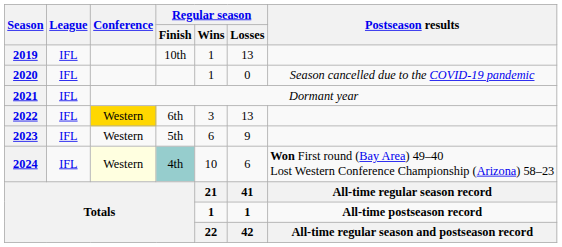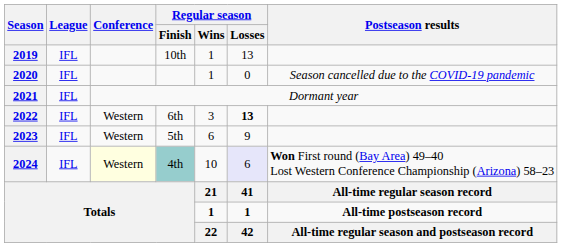(123, 116) gold background -> (123, 116) no background
(247, 116) normal -> (247, 116) bold
(247, 164) no background -> (247, 164) lavender background
